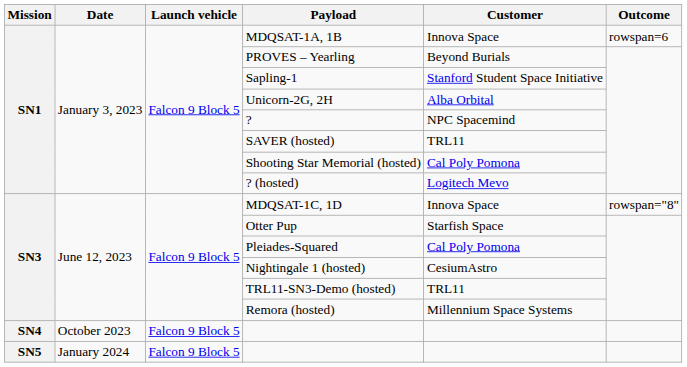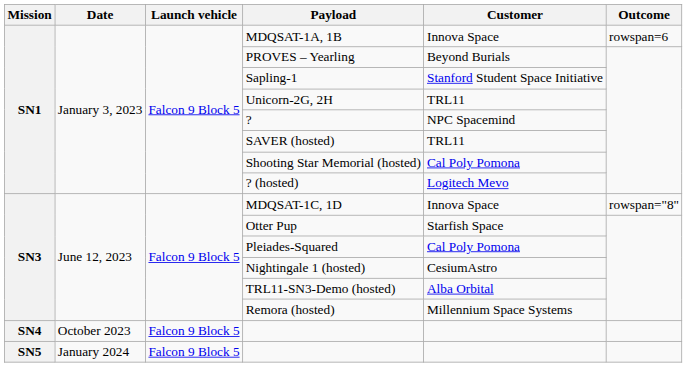(460, 99) Alba Orbital -> (446, 99) TRL11
(446, 288) TRL11 -> (460, 288) Alba Orbital
